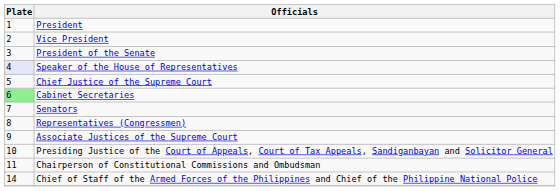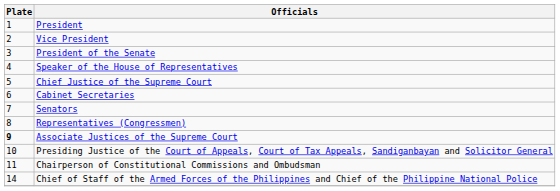(9, 67) lavender background -> (9, 67) no background
(9, 95) lightgreen background -> (9, 95) no background
(9, 137) normal -> (9, 137) bold
